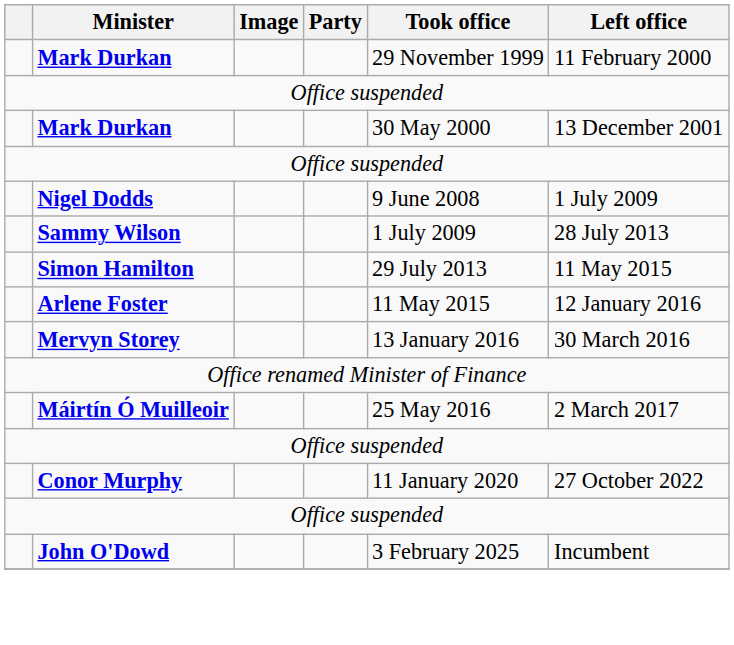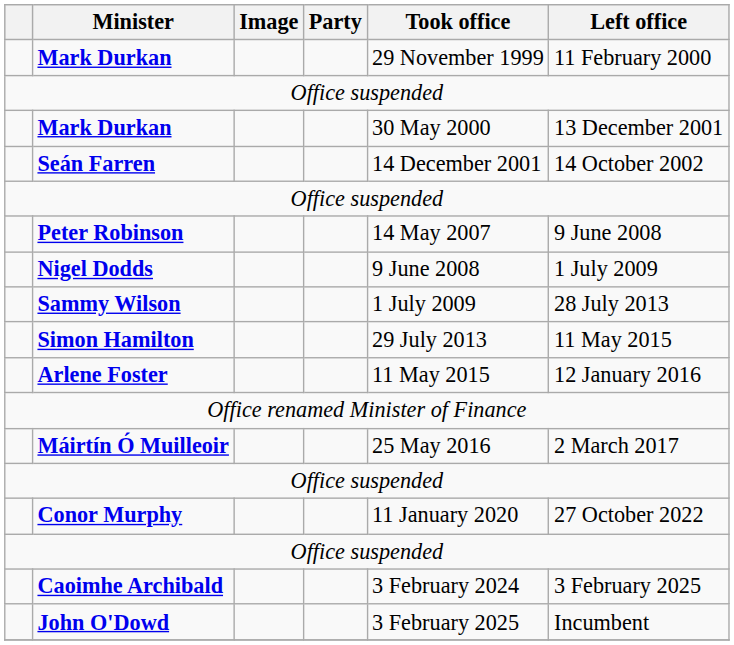+ row: (19, 163)
+ row: (19, 234)
- row: (19, 340)
+ row: (19, 587)
